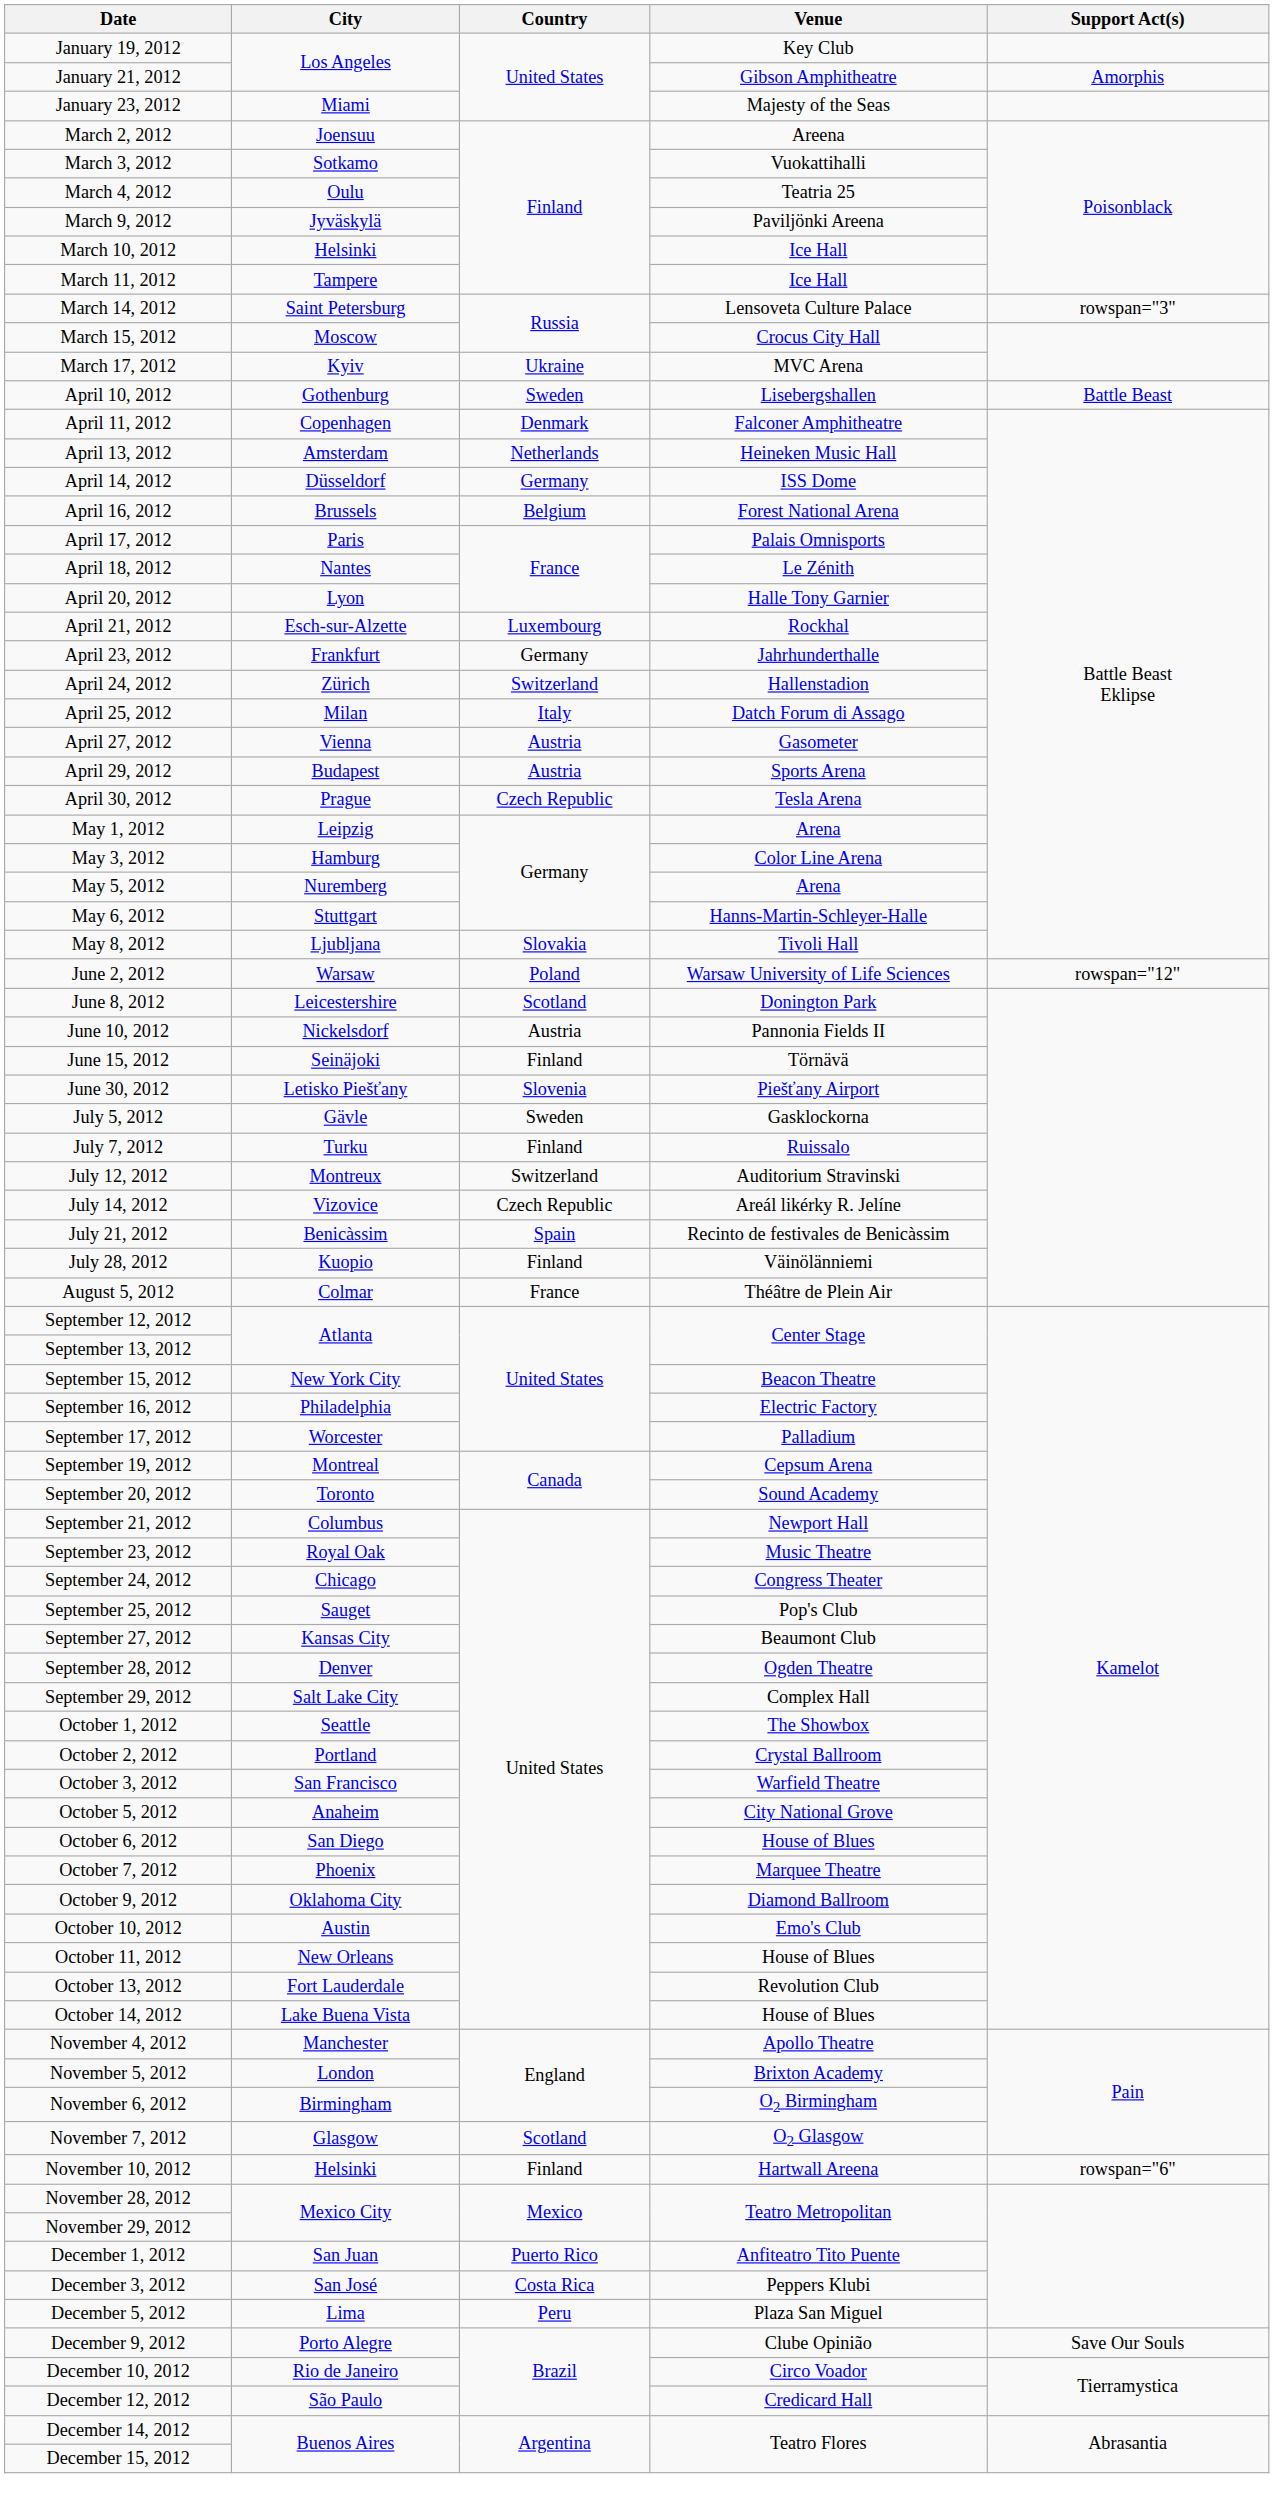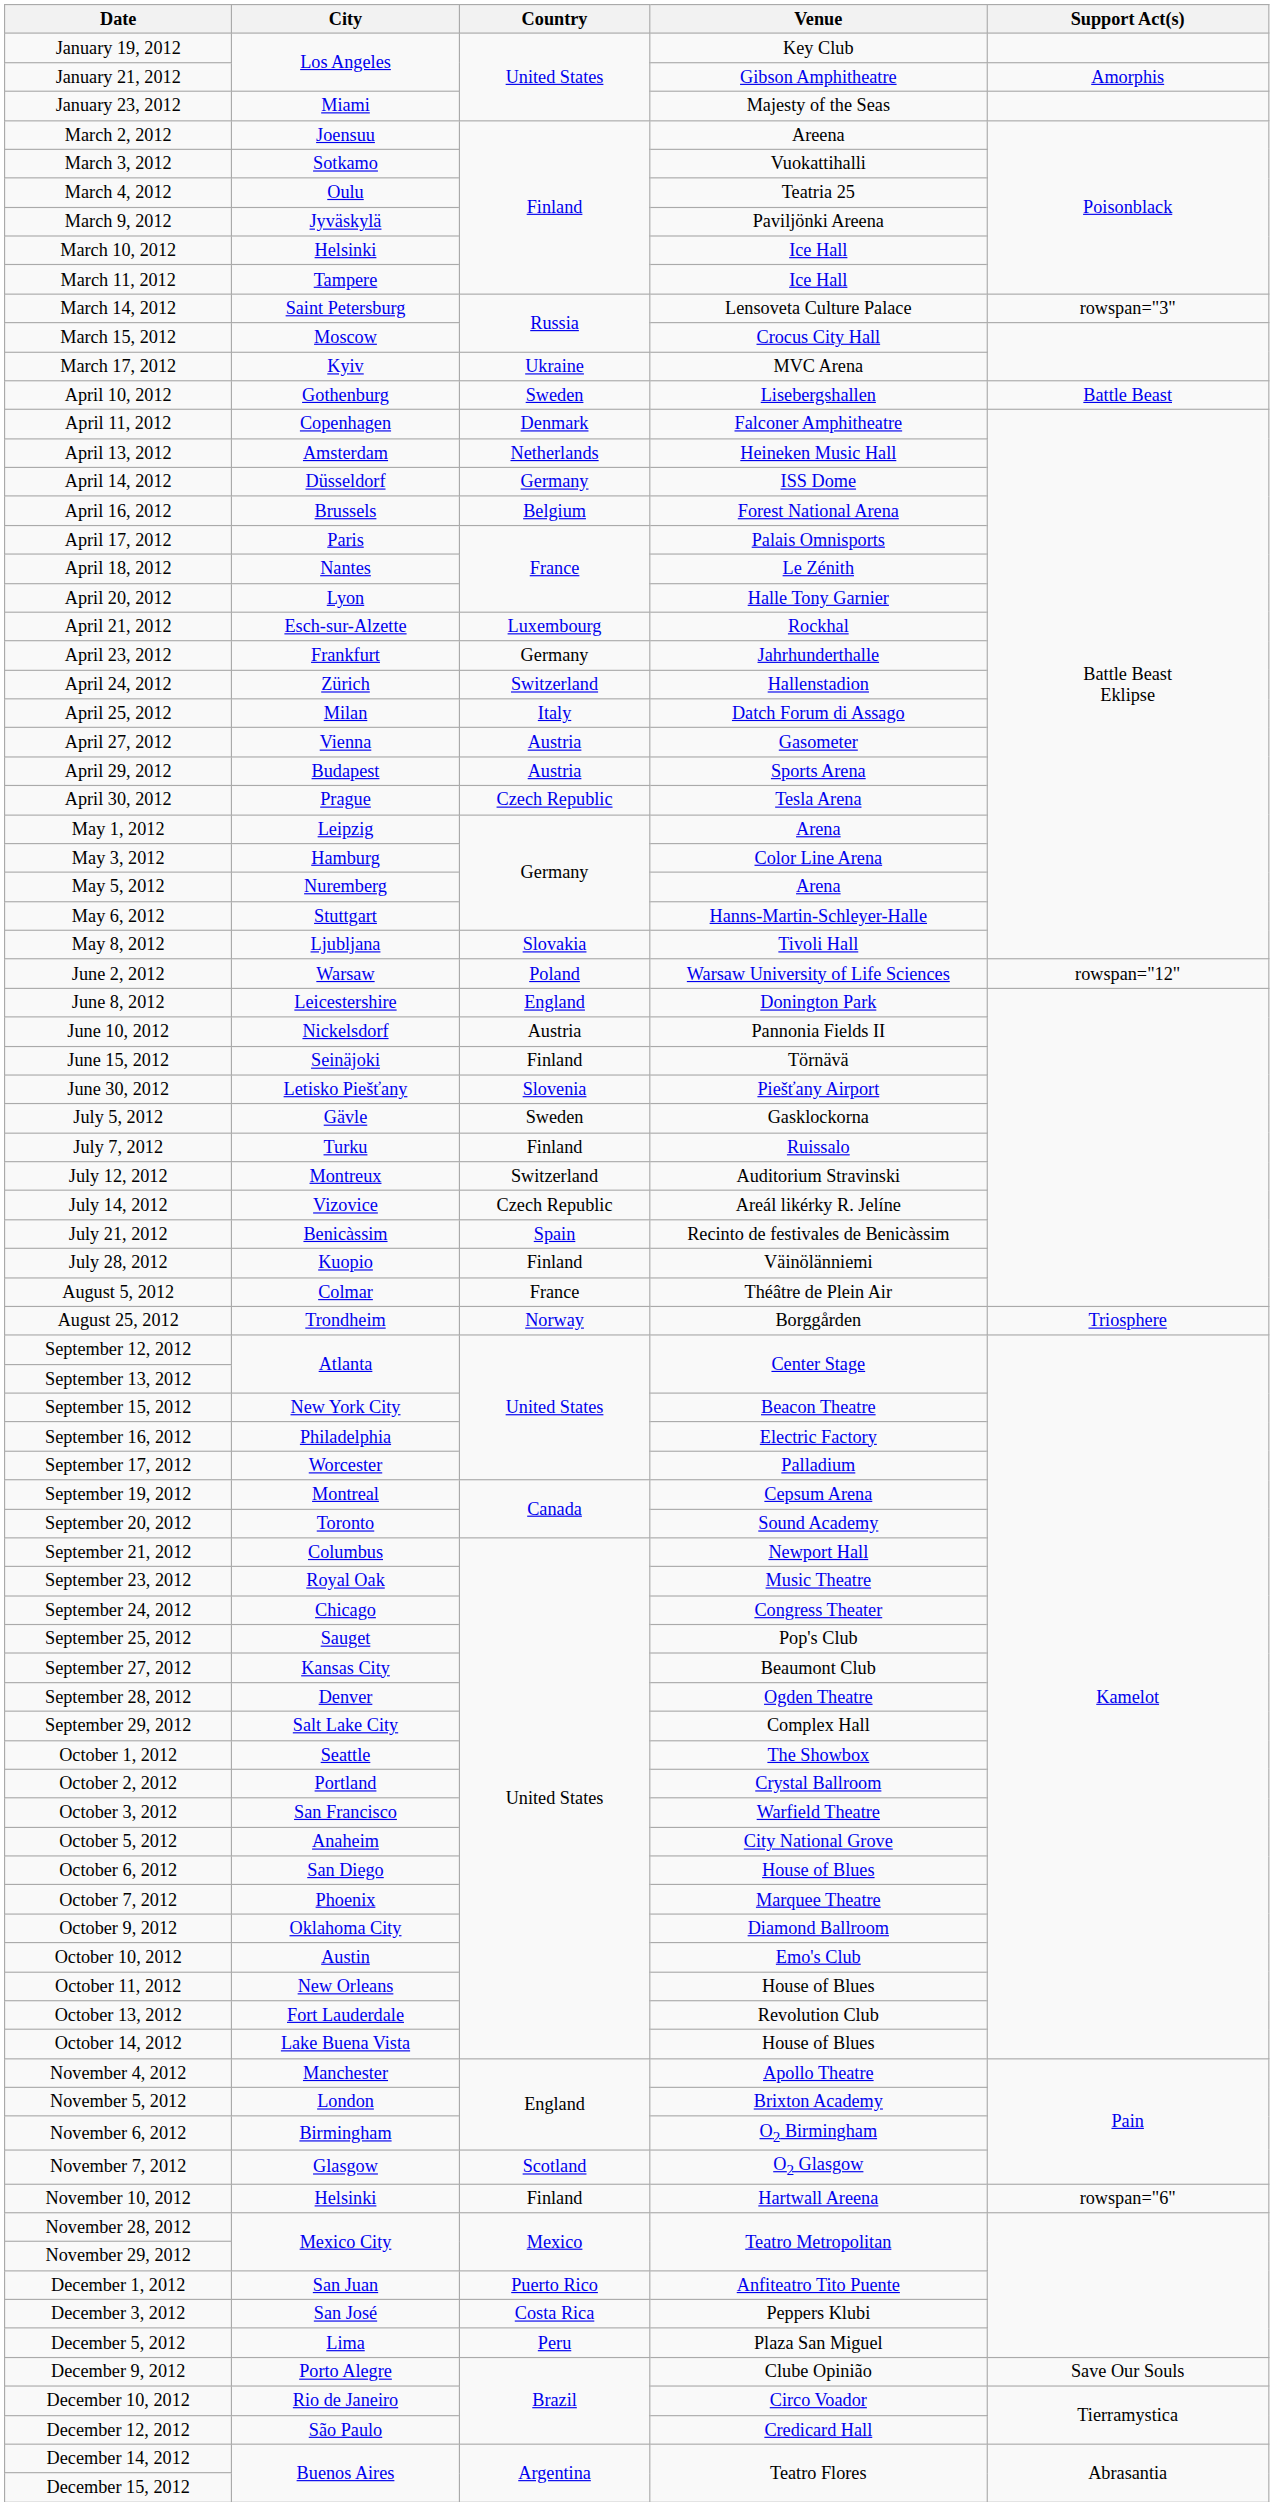(555, 1002) Scotland -> (555, 1002) England
+ row: (118, 1320)
